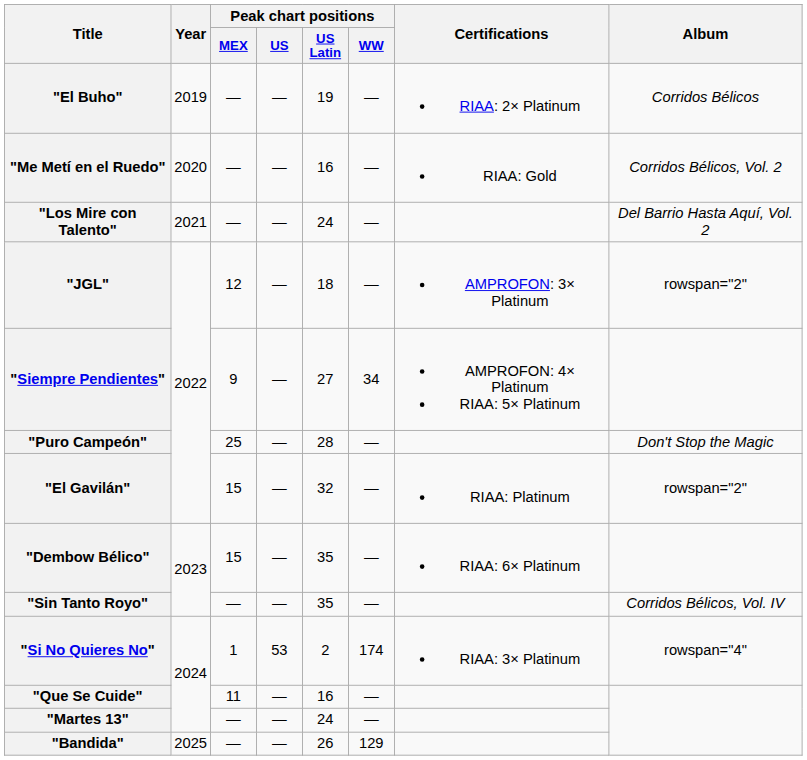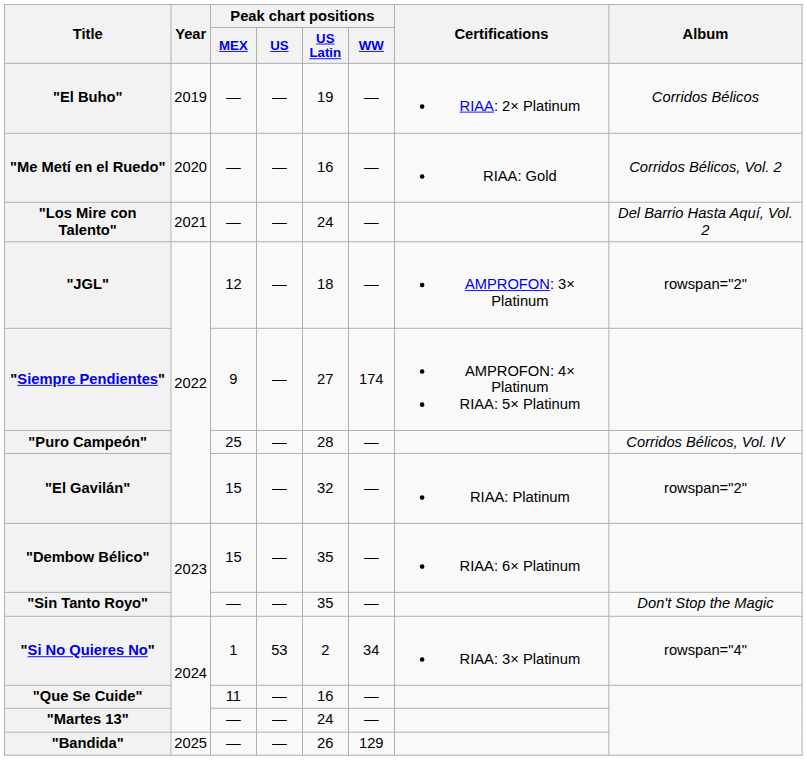(371, 379) 34 -> (371, 379) 174
(705, 442) Don't Stop the Magic -> (705, 442) Corridos Bélicos, Vol. IV
(705, 604) Corridos Bélicos, Vol. IV -> (705, 604) Don't Stop the Magic
(371, 650) 174 -> (371, 650) 34
